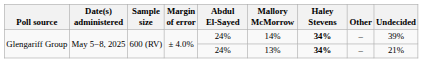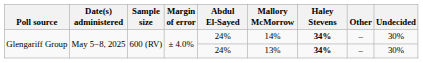(396, 36) 39% -> (396, 36) 30%
(396, 51) 21% -> (396, 51) 30%
